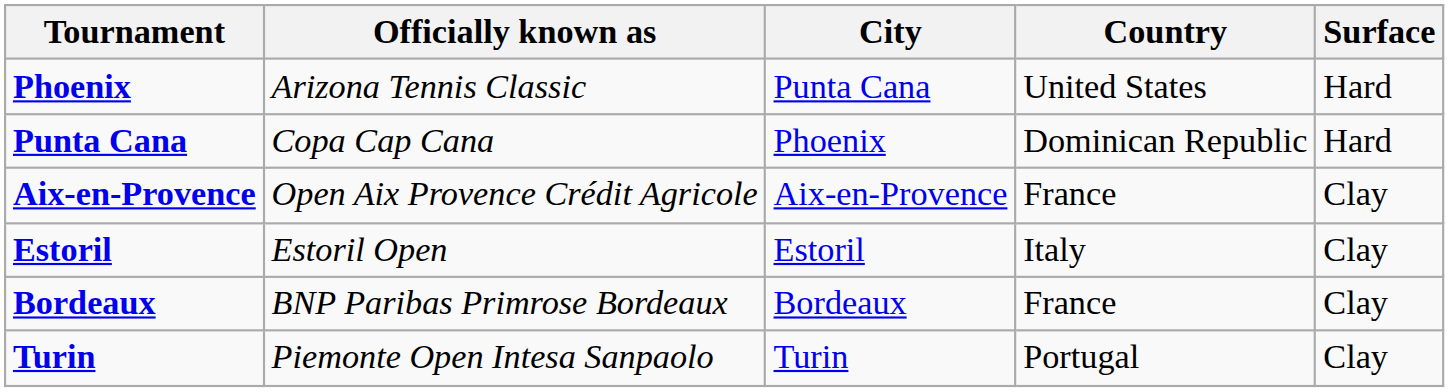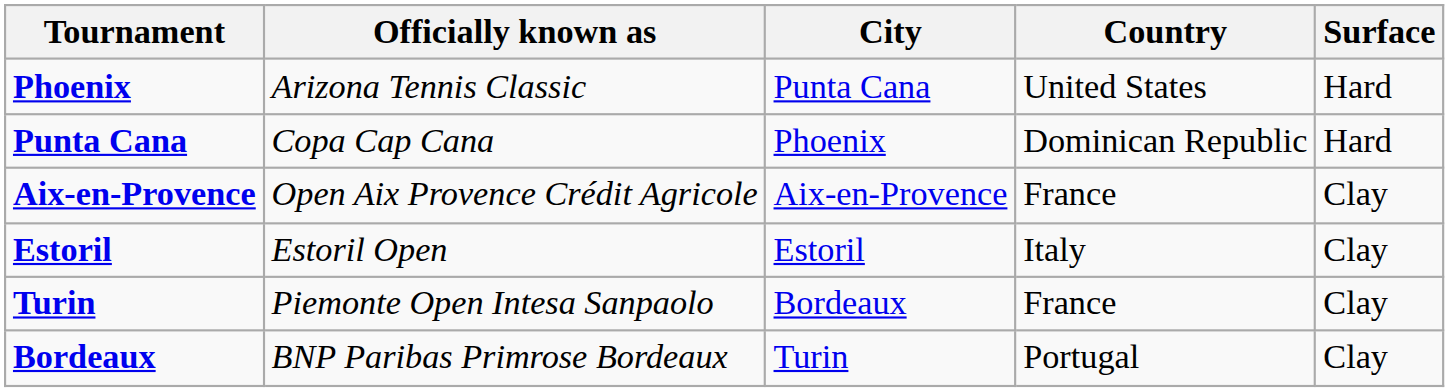(84, 303) Bordeaux -> (54, 303) Turin
(500, 303) BNP Paribas Primrose Bordeaux -> (493, 303) Piemonte Open Intesa Sanpaolo
(54, 357) Turin -> (84, 357) Bordeaux
(493, 357) Piemonte Open Intesa Sanpaolo -> (500, 357) BNP Paribas Primrose Bordeaux
